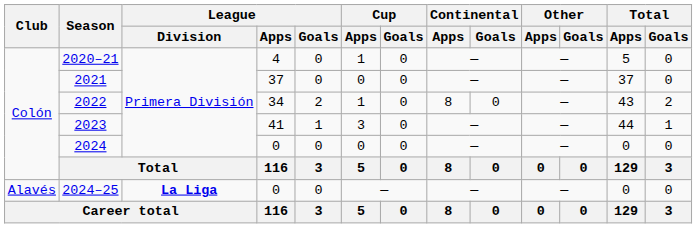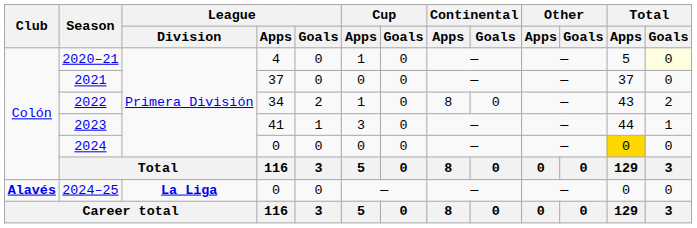(669, 59) no background -> (669, 59) lightyellow background
(626, 146) no background -> (626, 146) gold background
(32, 190) normal -> (32, 190) bold
